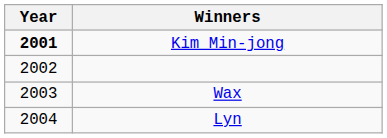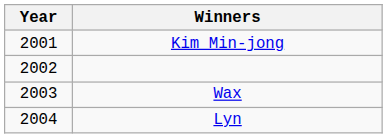(39, 43) bold -> (39, 43) normal
